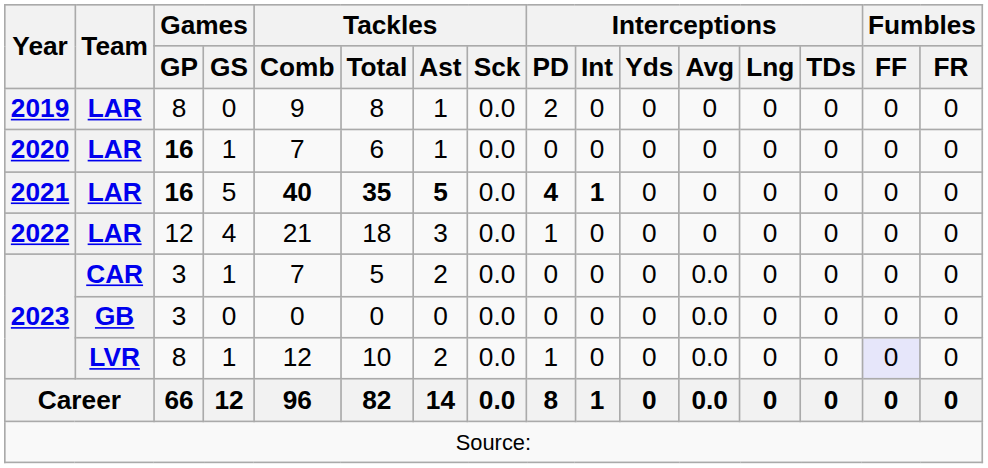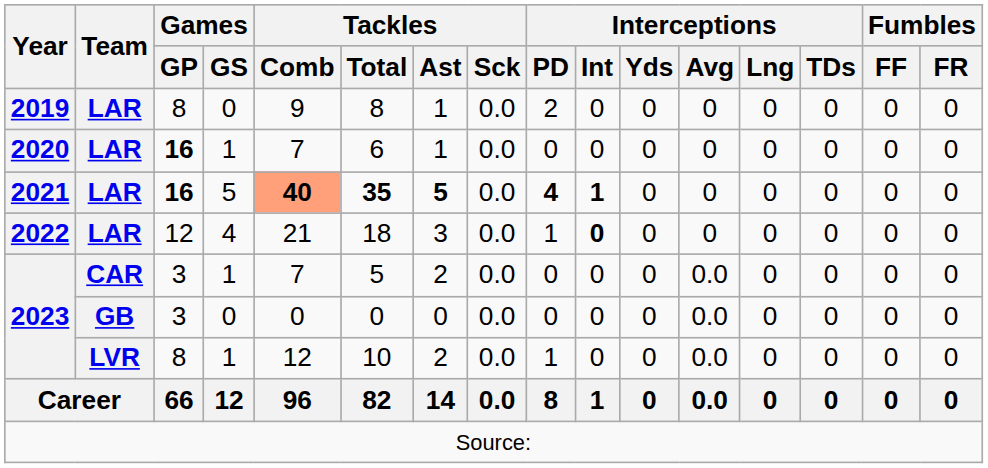(297, 191) no background -> (297, 191) lightsalmon background
(597, 233) normal -> (597, 233) bold
(891, 358) lavender background -> (891, 358) no background
